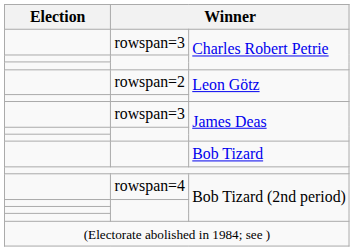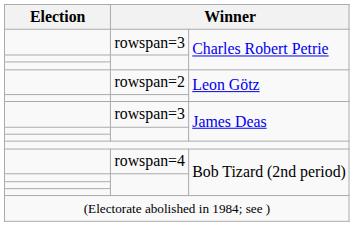- row: (150, 154)
